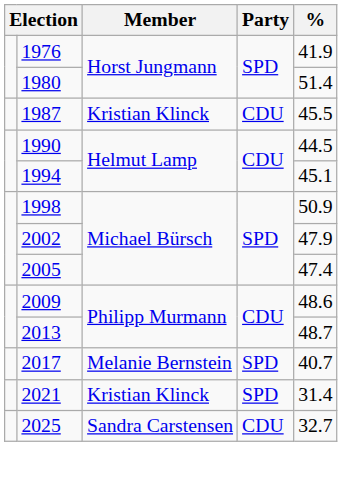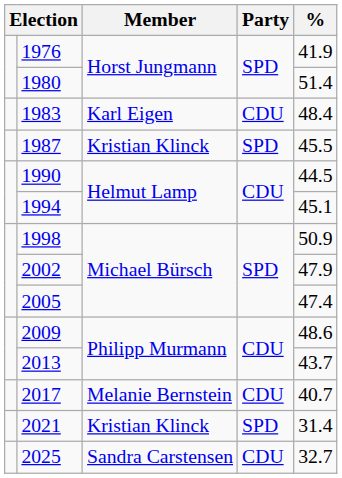+ row: (41, 113)
(263, 113) CDU -> (260, 144) SPD
(315, 332) 48.7 -> (315, 363) 43.7
(260, 363) SPD -> (263, 394) CDU
